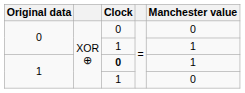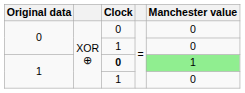(193, 46) 1 -> (193, 46) 0
(193, 63) no background -> (193, 63) lightgreen background
